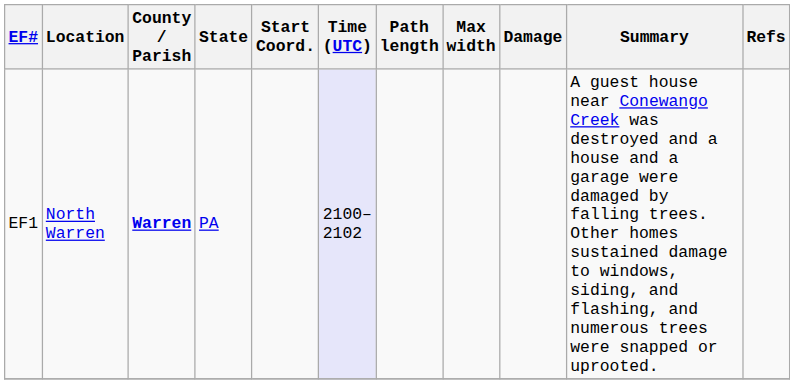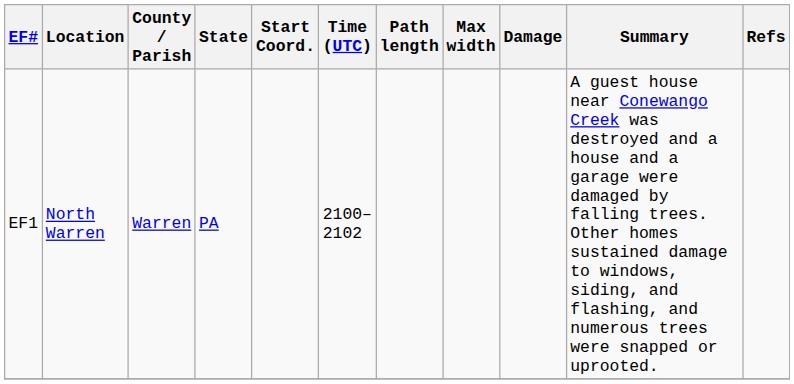(162, 224) bold -> (162, 224) normal
(347, 224) lavender background -> (347, 224) no background
